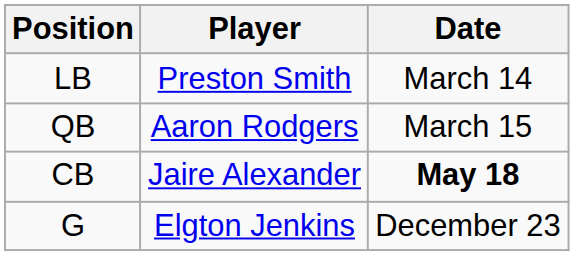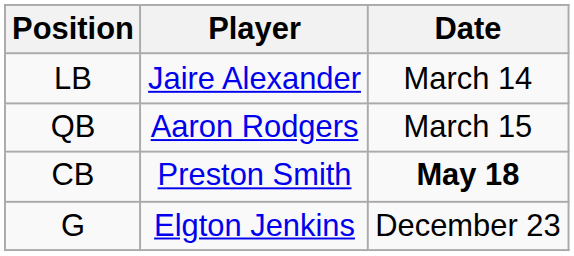(255, 77) Preston Smith -> (255, 77) Jaire Alexander
(255, 175) Jaire Alexander -> (255, 175) Preston Smith
